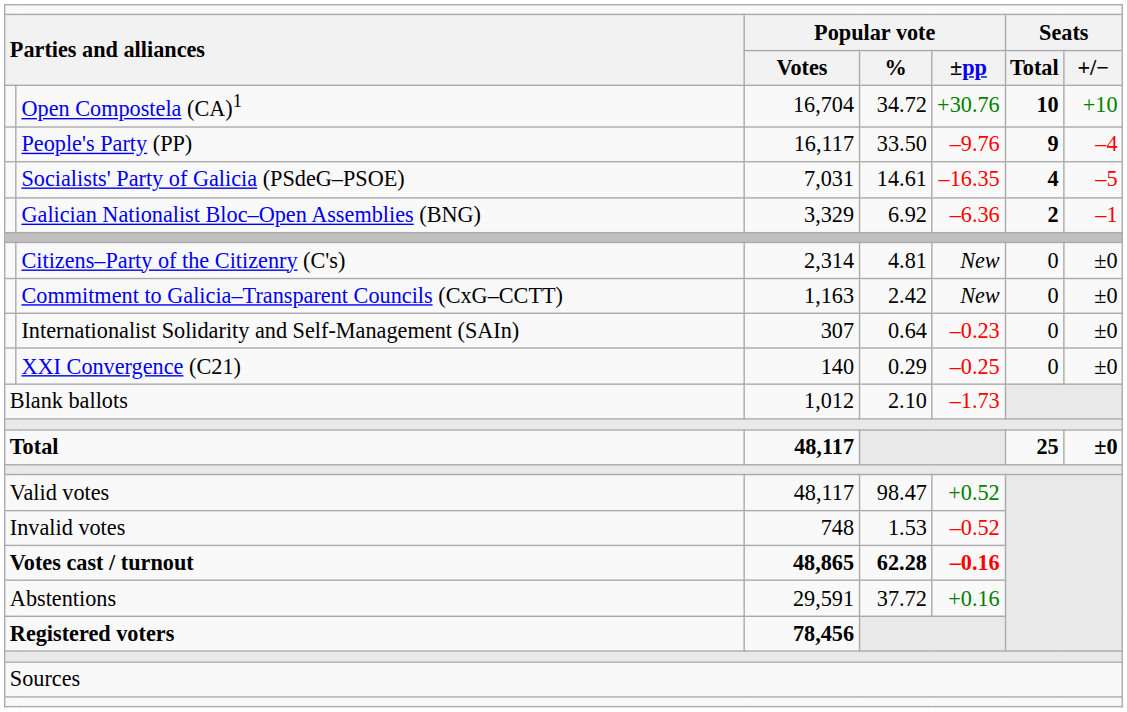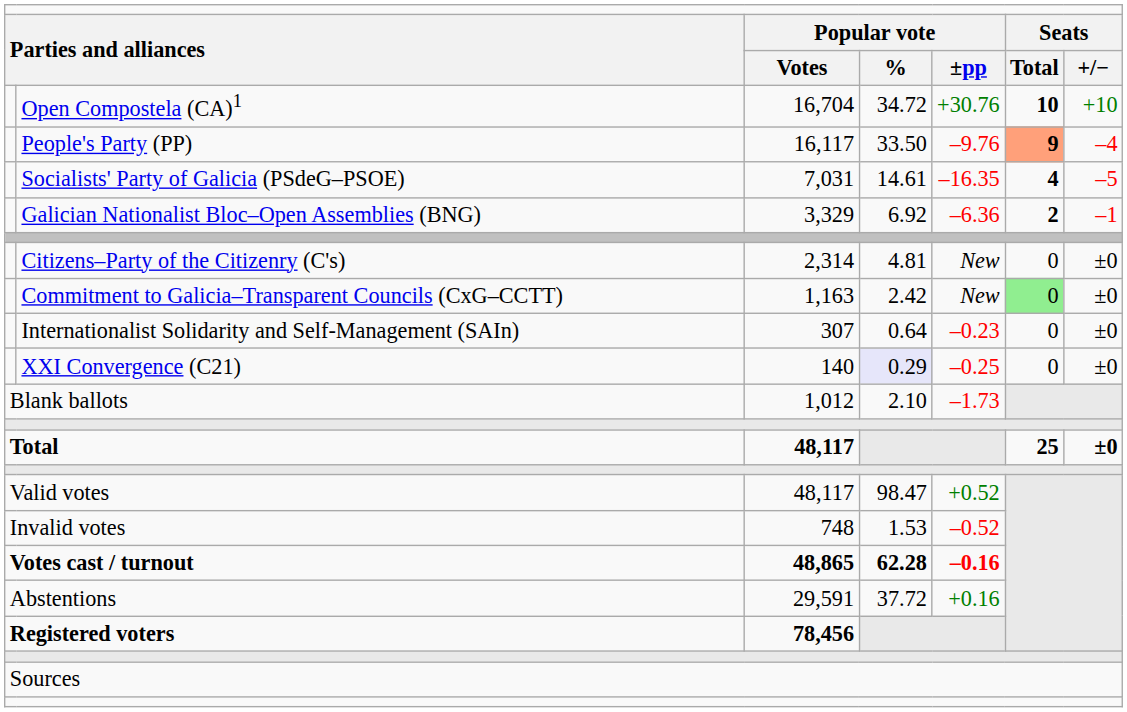(1053, 144) no background -> (1053, 144) lightsalmon background
(1053, 295) no background -> (1053, 295) lightgreen background
(907, 366) no background -> (907, 366) lavender background
